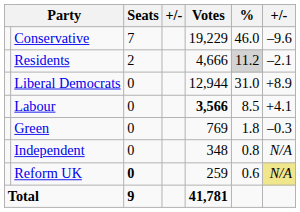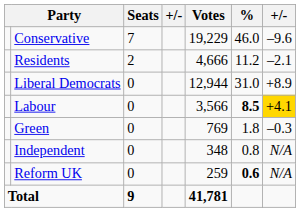(247, 60) lightgrey background -> (247, 60) no background
(212, 106) bold -> (212, 106) normal
(251, 106) normal -> (251, 106) bold
(279, 106) no background -> (279, 106) gold background
(131, 173) bold -> (131, 173) normal
(251, 173) normal -> (251, 173) bold
(281, 173) khaki background -> (281, 173) no background
